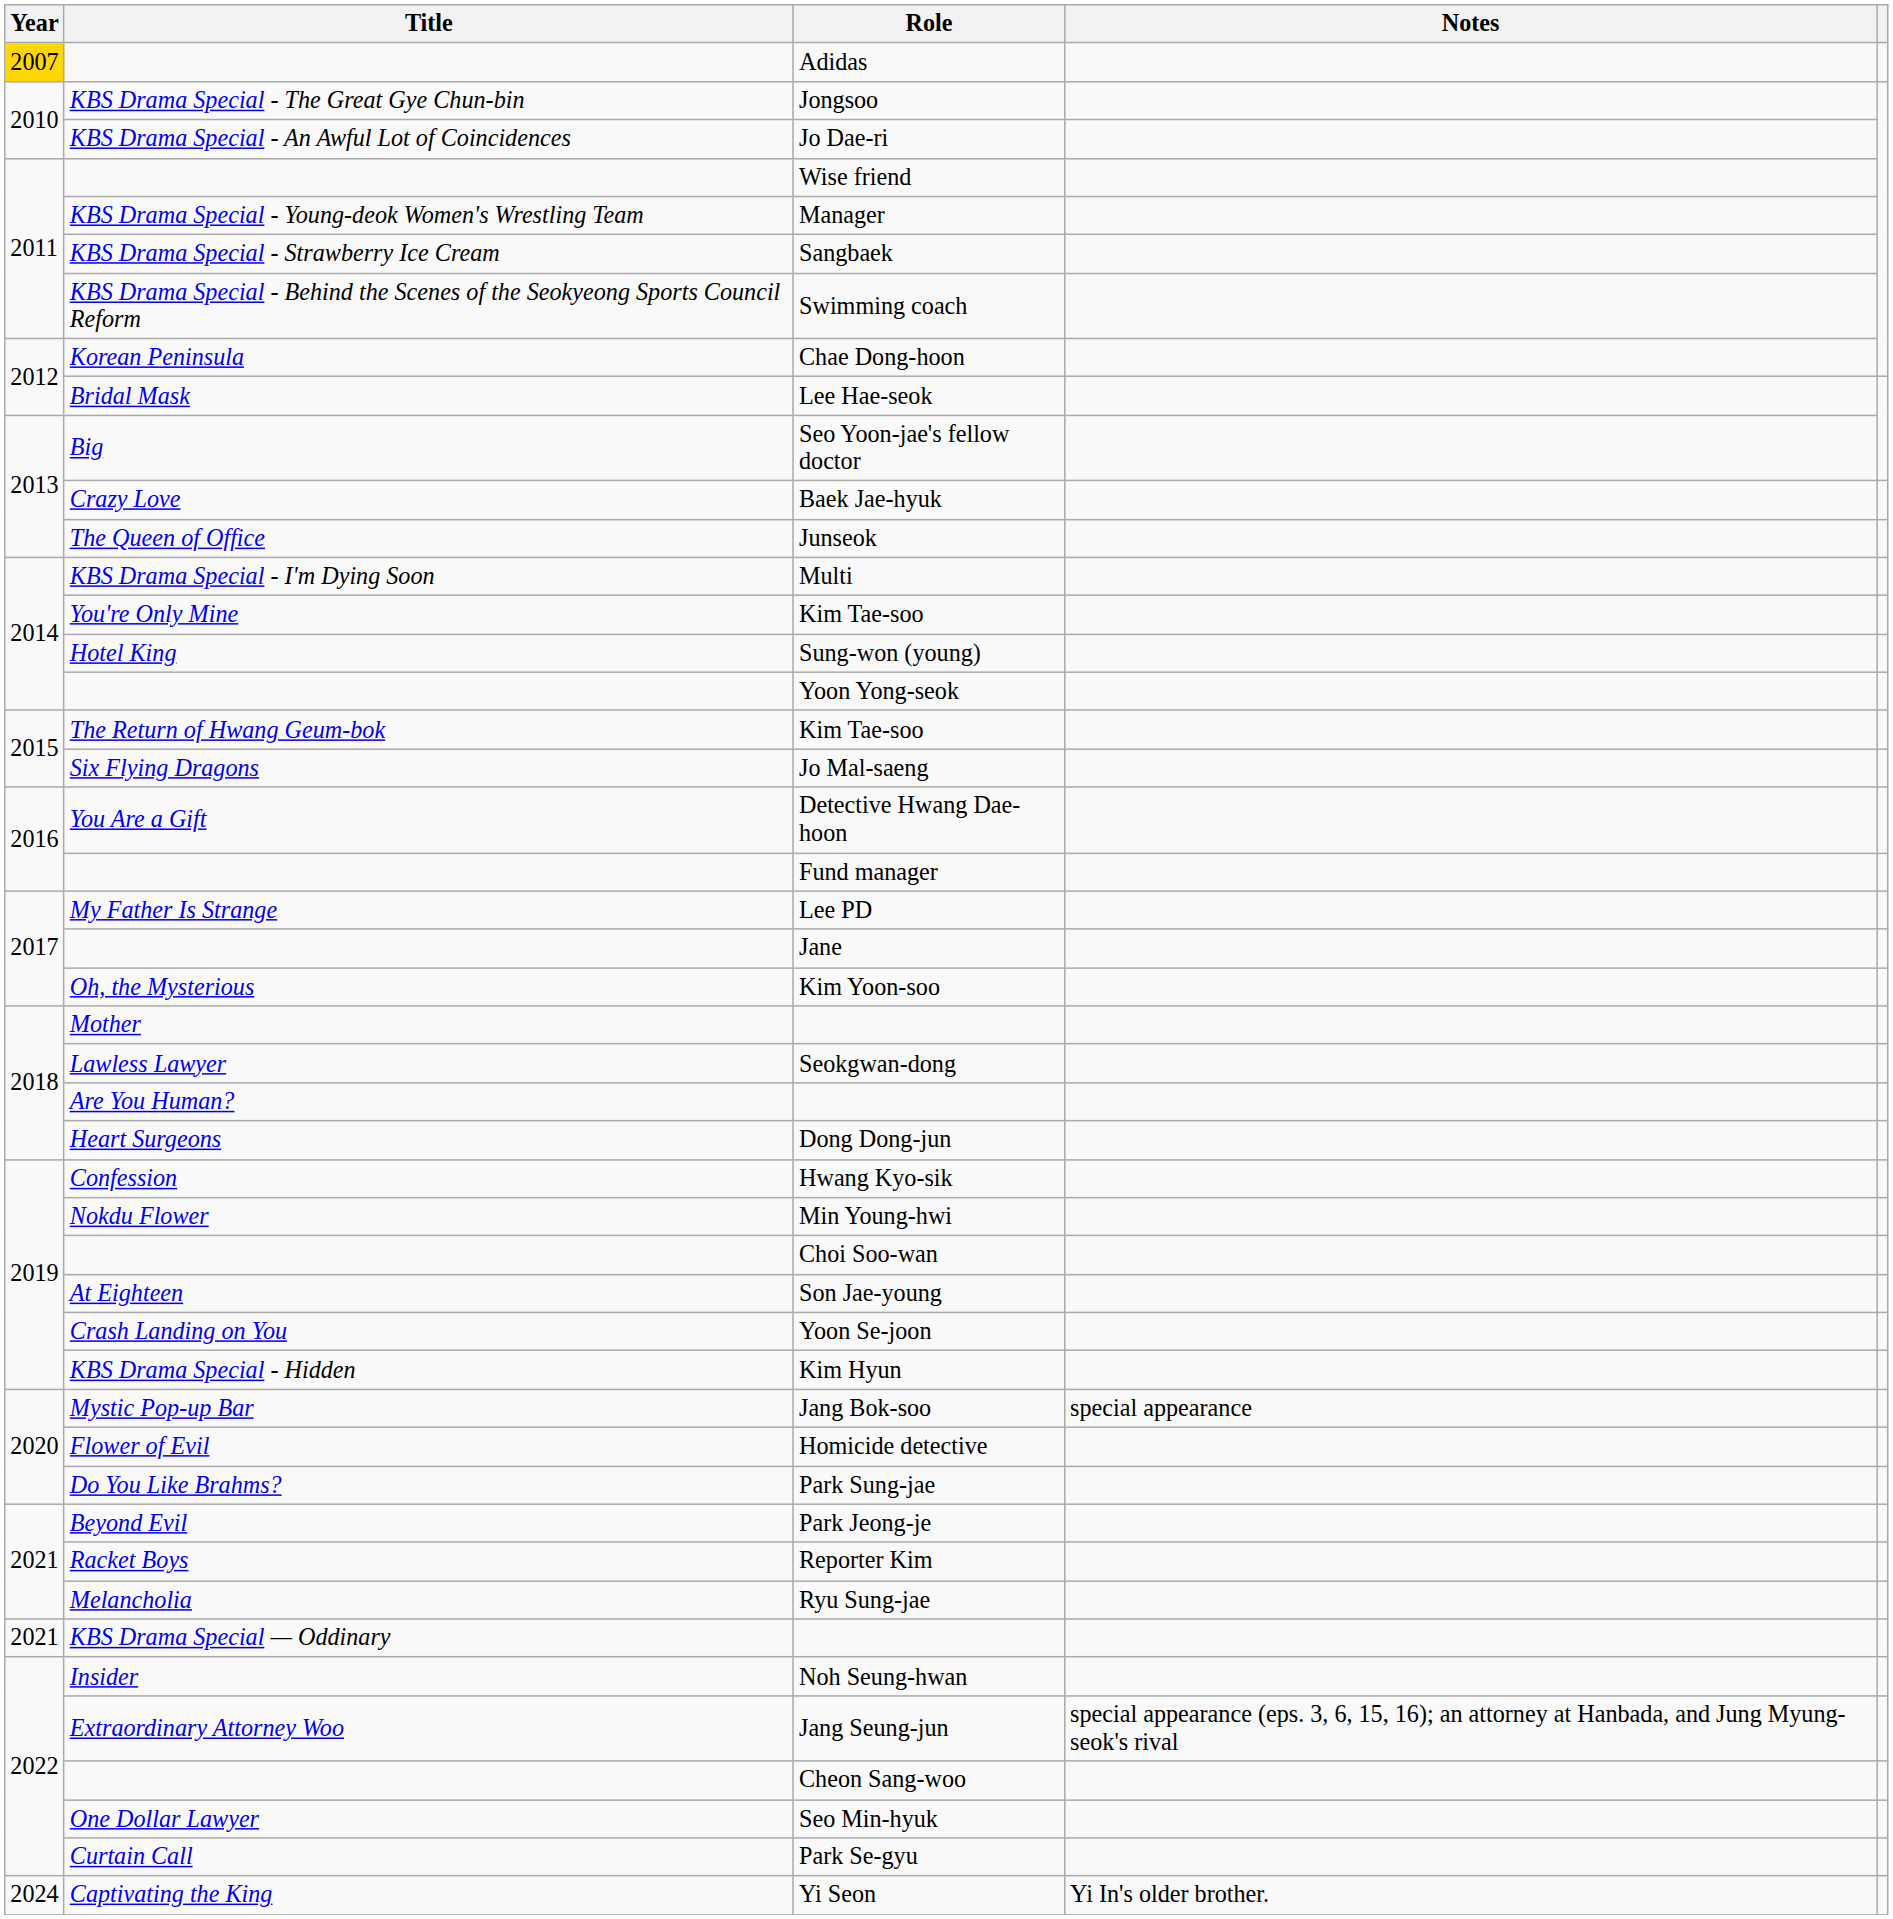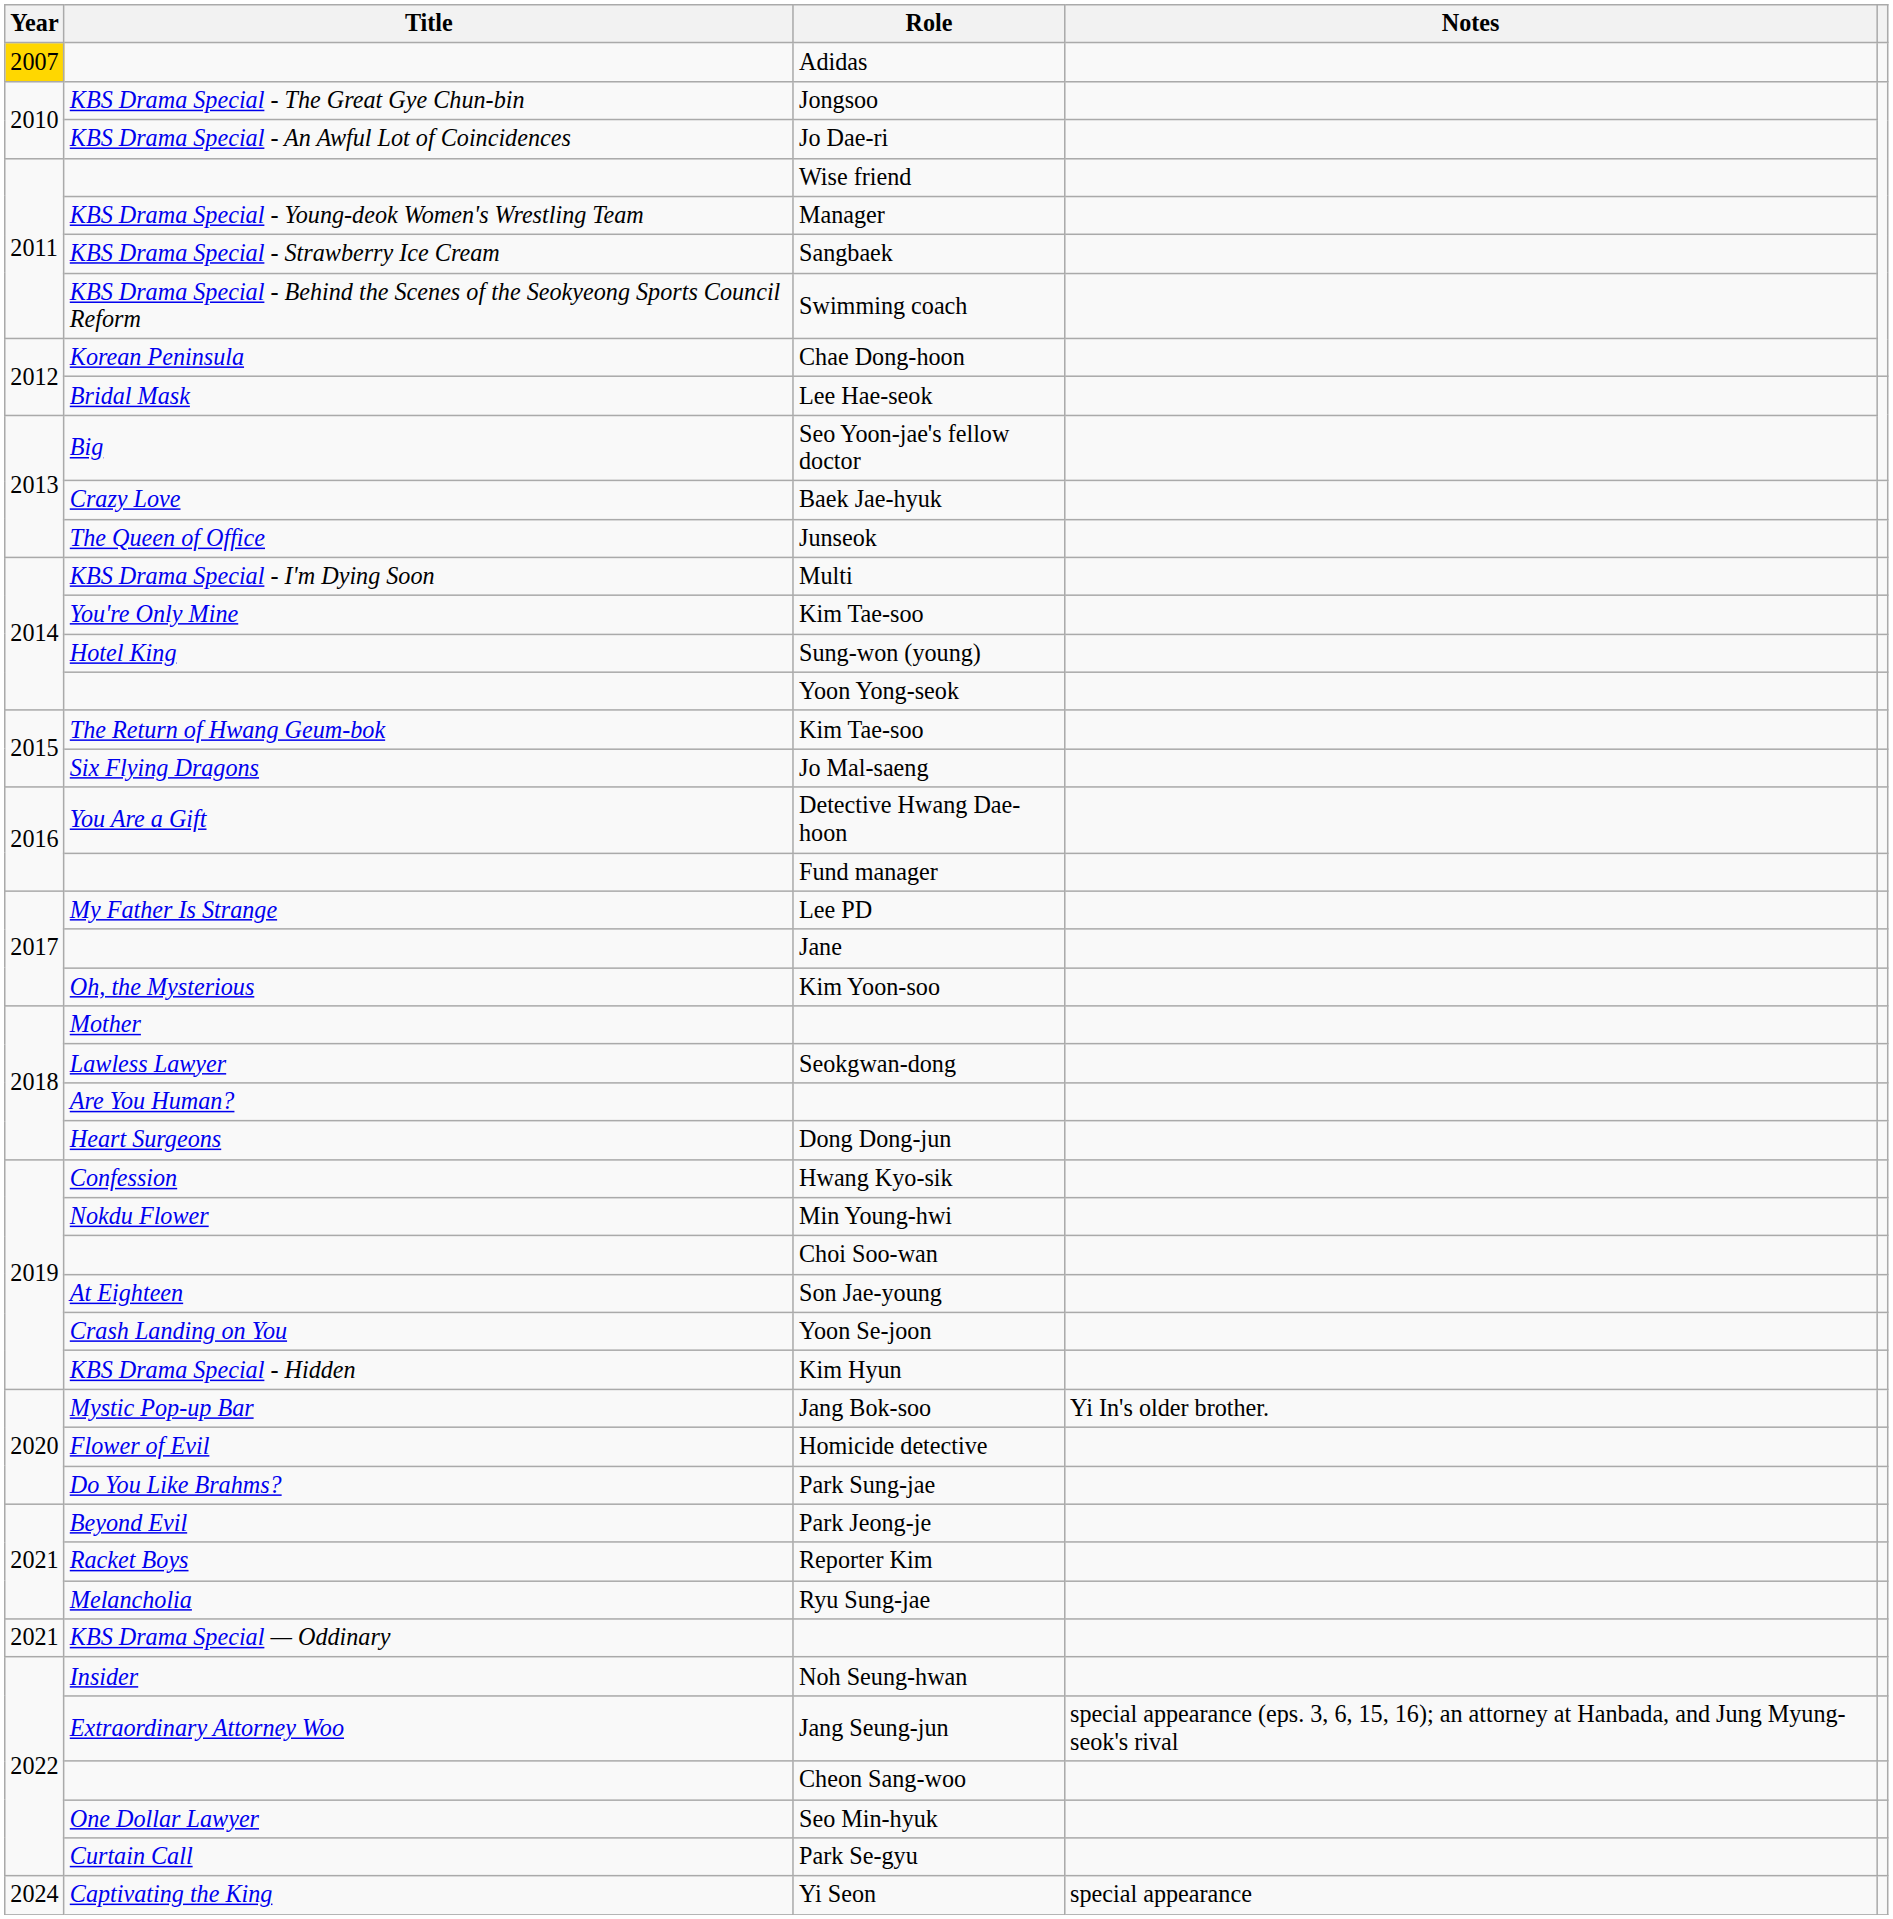(1161, 1407) special appearance -> (1170, 1407) Yi In's older brother.
(1170, 1894) Yi In's older brother. -> (1161, 1894) special appearance
